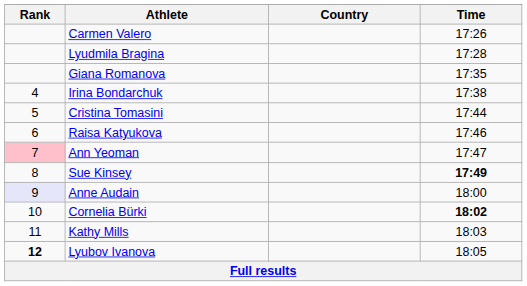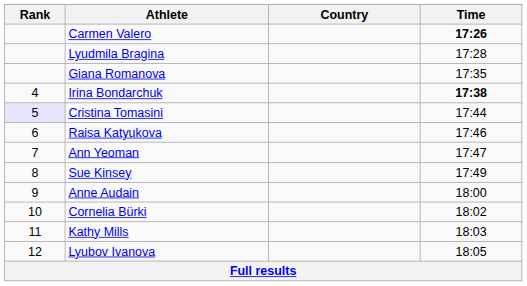(471, 34) normal -> (471, 34) bold
(471, 93) normal -> (471, 93) bold
(35, 113) no background -> (35, 113) lavender background
(35, 153) pink background -> (35, 153) no background
(471, 172) bold -> (471, 172) normal
(35, 192) lavender background -> (35, 192) no background
(471, 212) bold -> (471, 212) normal
(35, 251) bold -> (35, 251) normal
